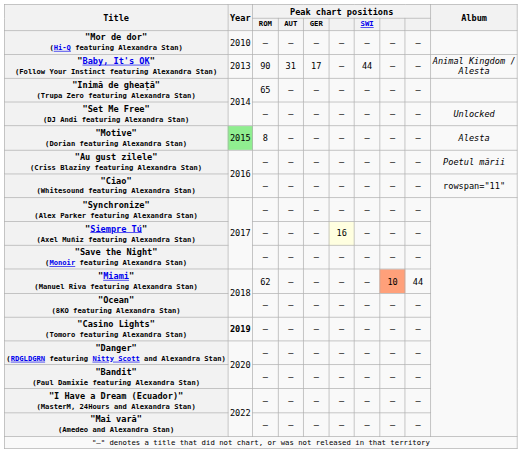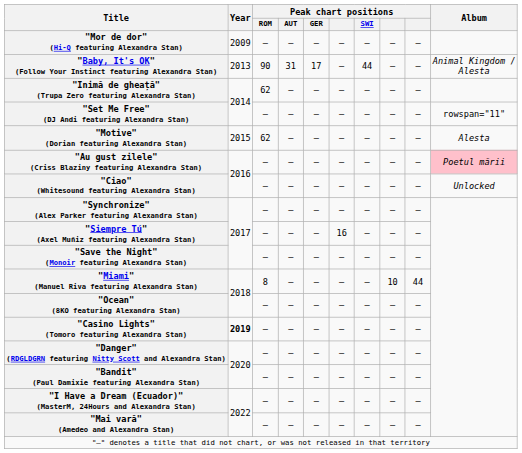(240, 42) 2010 -> (240, 42) 2009
(265, 90) 65 -> (265, 90) 62
(474, 114) Unlocked -> (474, 114) rowspan="11"
(240, 138) lightgreen background -> (240, 138) no background
(265, 138) 8 -> (265, 138) 62
(474, 162) no background -> (474, 162) pink background
(474, 186) rowspan="11" -> (474, 186) Unlocked
(342, 233) lightyellow background -> (342, 233) no background
(265, 281) 62 -> (265, 281) 8
(393, 281) lightsalmon background -> (393, 281) no background
